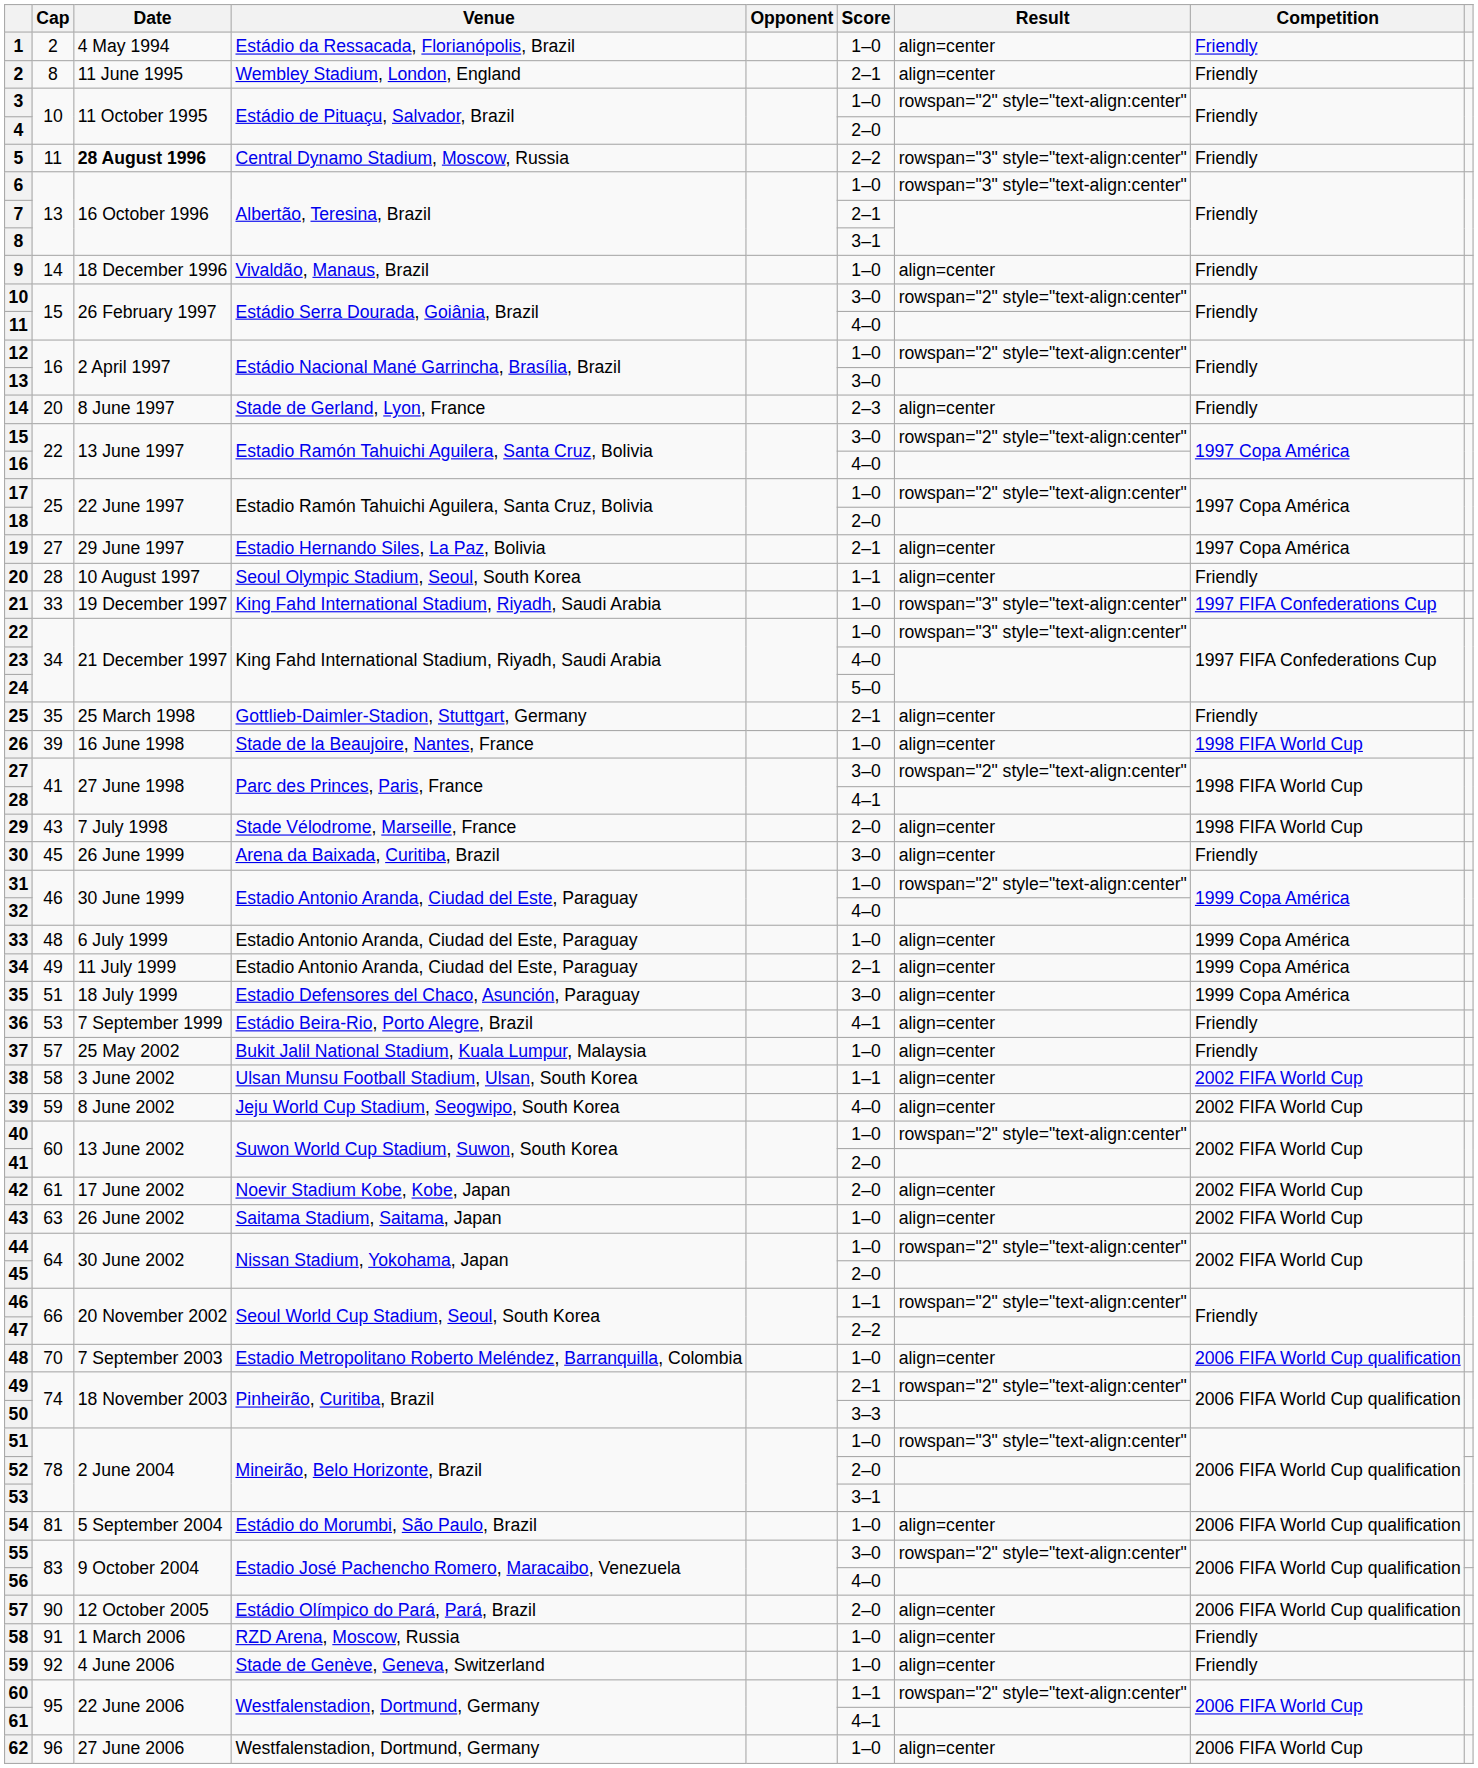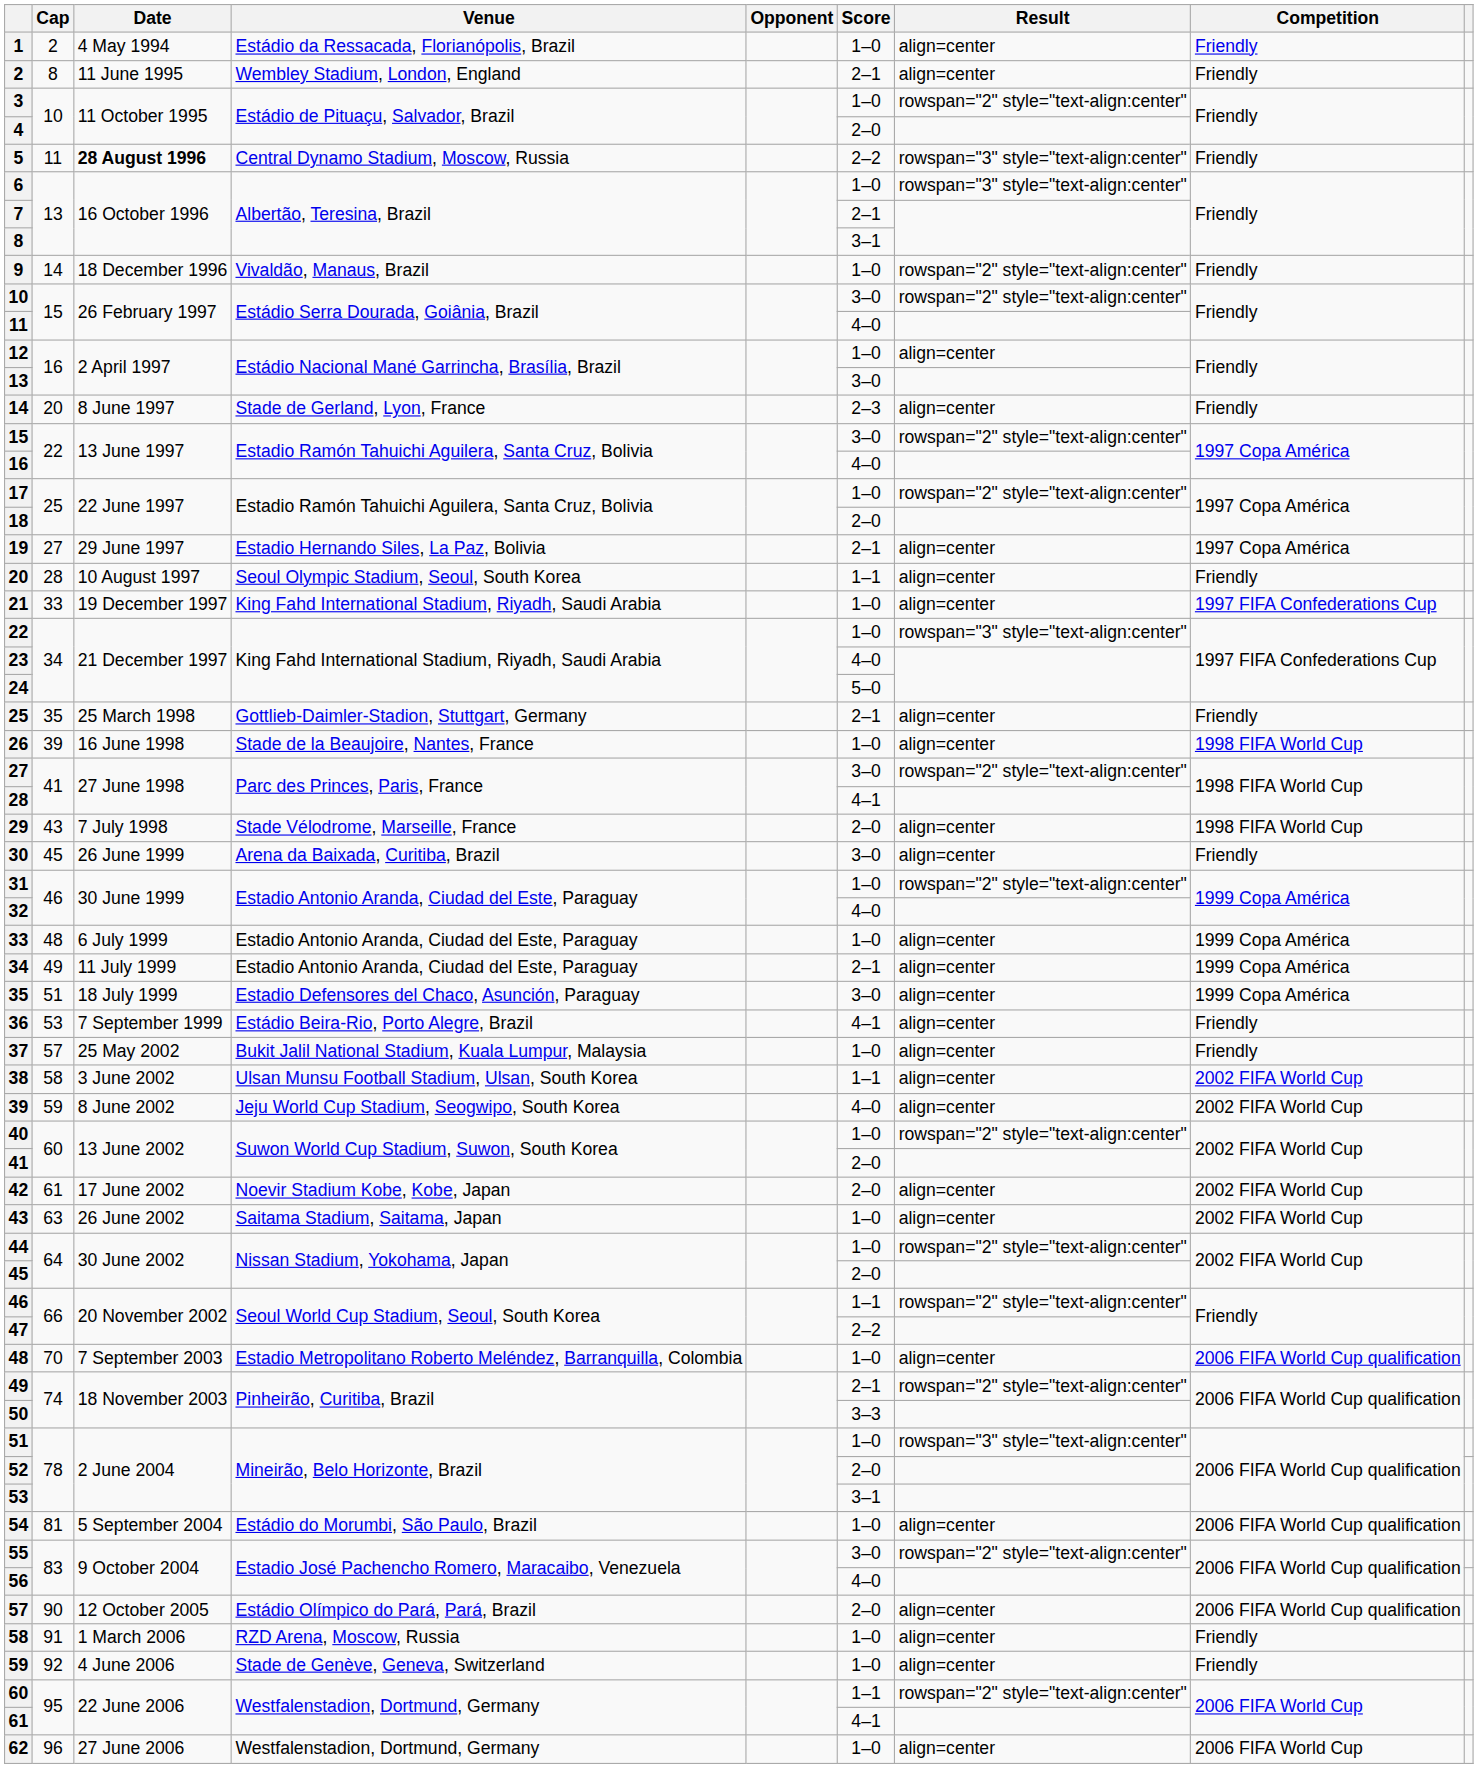(947, 269) align=center -> (1043, 269) rowspan="2" style="text-align:center"
(1043, 353) rowspan="2" style="text-align:center" -> (947, 353) align=center
(1043, 604) rowspan="3" style="text-align:center" -> (947, 604) align=center
